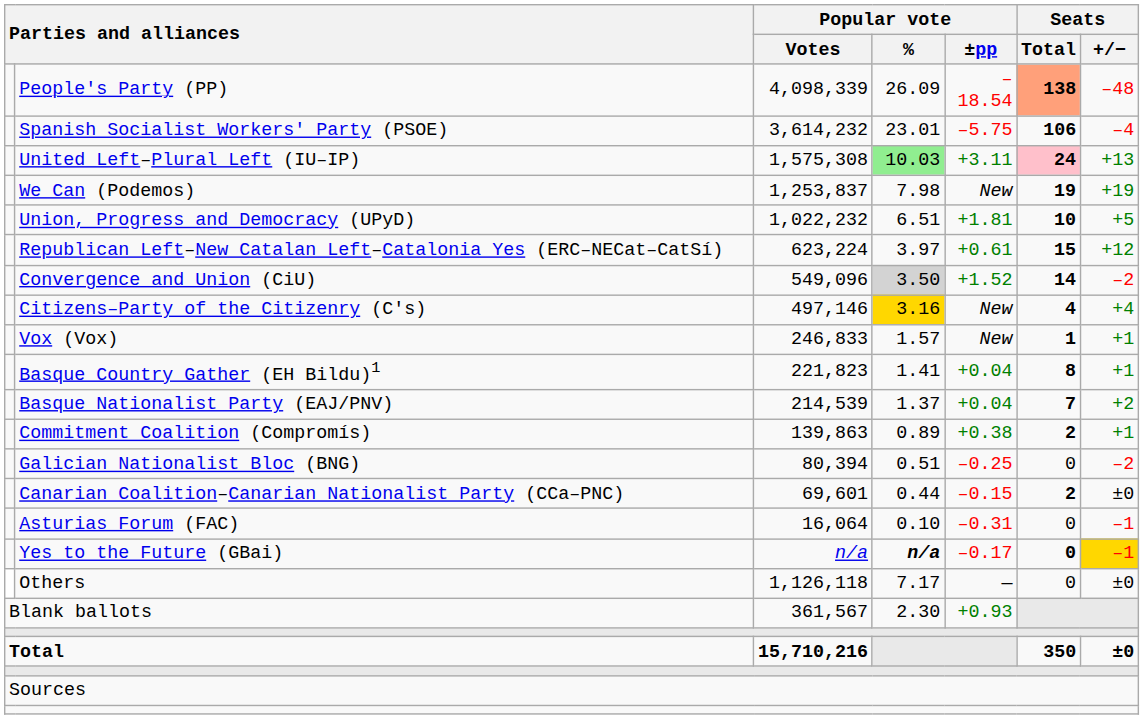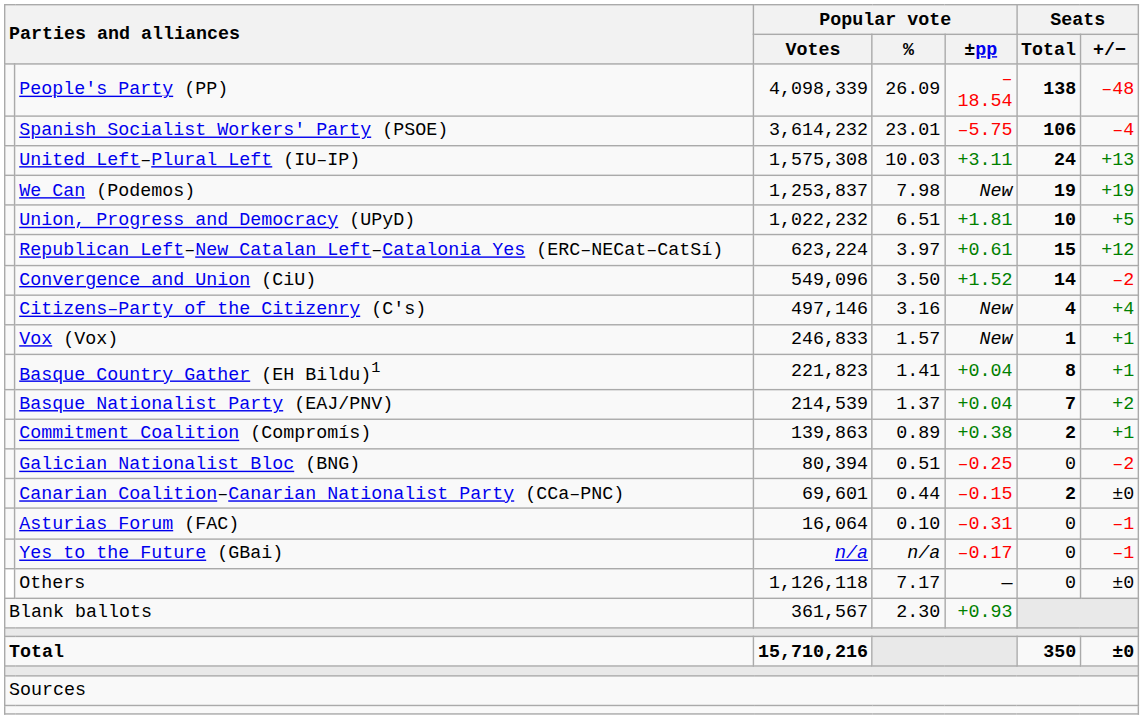(1060, 90) lightsalmon background -> (1060, 90) no background
(913, 160) lightgreen background -> (913, 160) no background
(1065, 160) pink background -> (1065, 160) no background
(918, 280) lightgrey background -> (918, 280) no background
(918, 310) gold background -> (918, 310) no background
(924, 553) bold -> (924, 553) normal
(1071, 553) bold -> (1071, 553) normal
(1123, 553) gold background -> (1123, 553) no background
